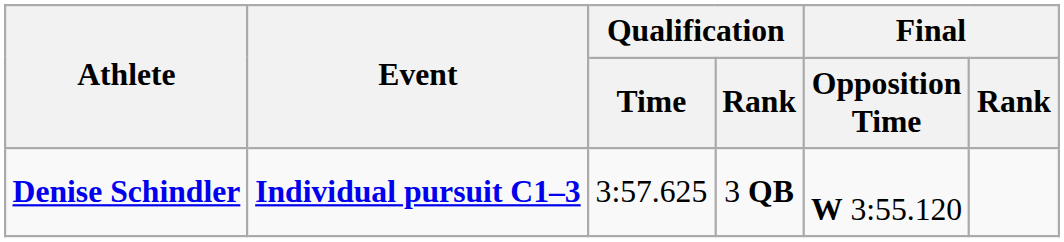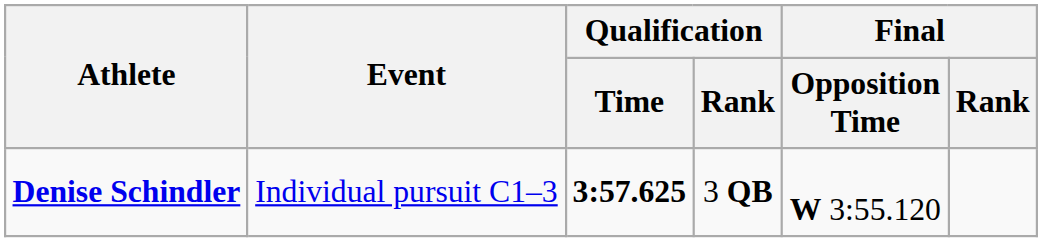(418, 191) bold -> (406, 191) normal
(651, 191) normal -> (629, 191) bold
